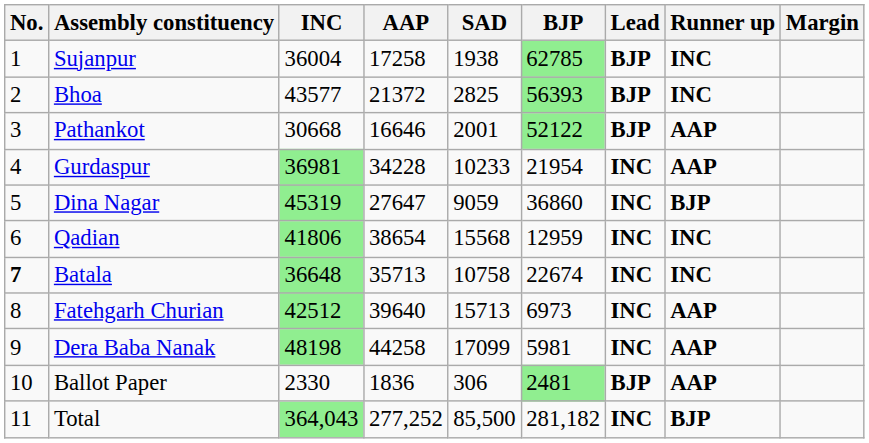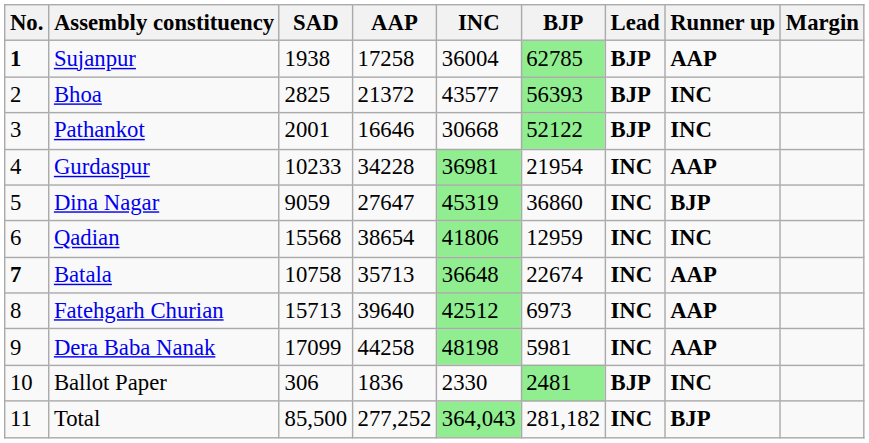columns swapped: (322, 22) <-> (484, 22)
(16, 58) normal -> (16, 58) bold
(691, 58) INC -> (694, 58) AAP
(694, 130) AAP -> (691, 130) INC
(691, 274) INC -> (694, 274) AAP
(694, 382) AAP -> (691, 382) INC
